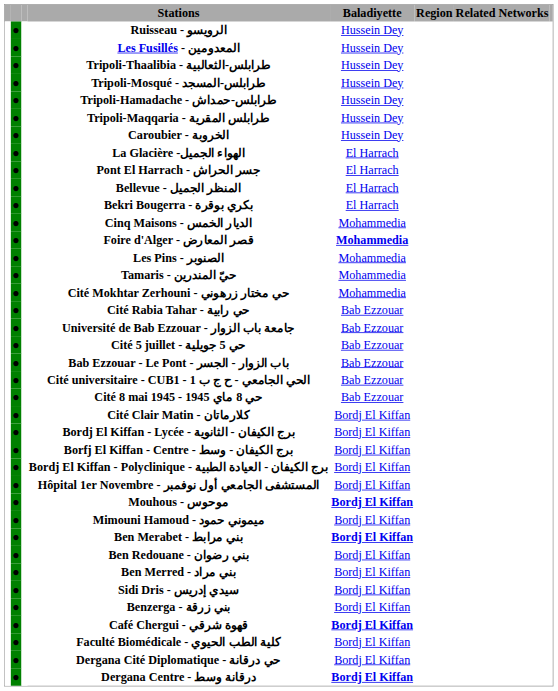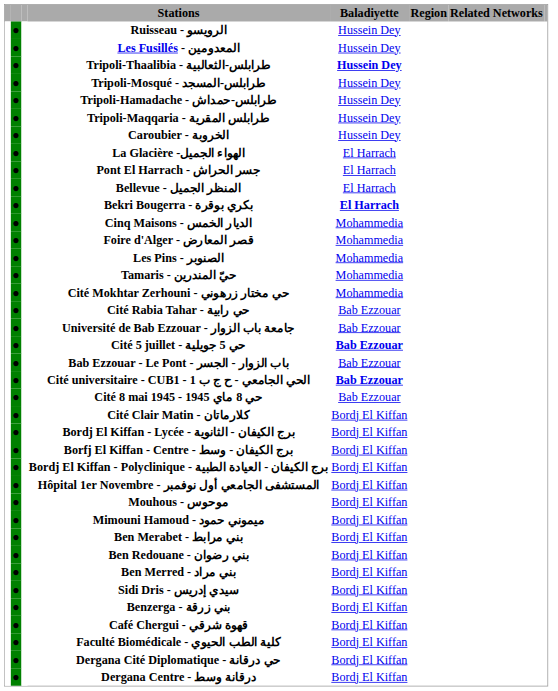(372, 65) normal -> (369, 65) bold
(372, 205) normal -> (369, 205) bold
(372, 240) bold -> (369, 240) normal
(372, 344) normal -> (369, 344) bold
(372, 379) normal -> (369, 379) bold
(372, 502) bold -> (369, 502) normal
(372, 537) bold -> (369, 537) normal
(372, 624) bold -> (369, 624) normal
(372, 677) bold -> (369, 677) normal
